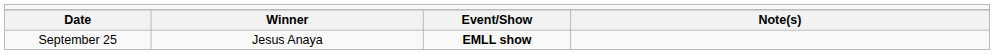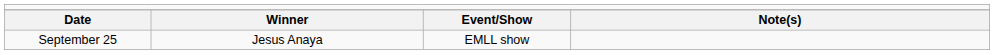(497, 39) bold -> (497, 39) normal
